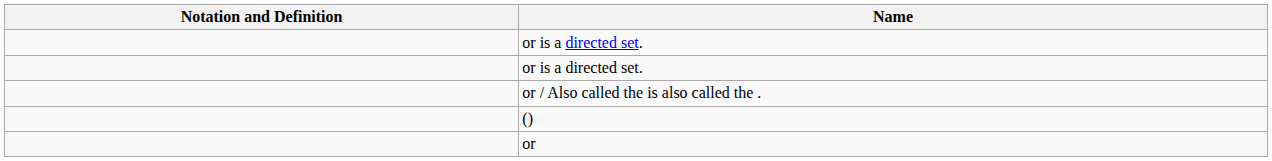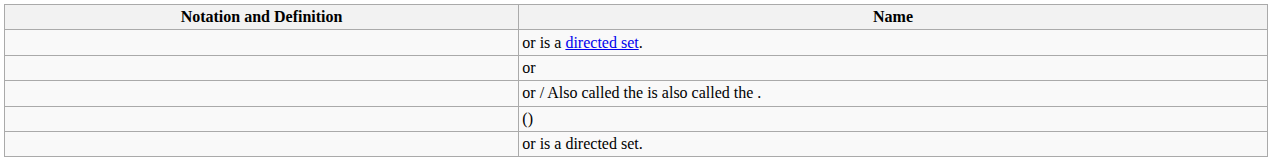(582, 67) or is a directed set. -> (529, 67) or
(529, 144) or -> (582, 144) or is a directed set.
